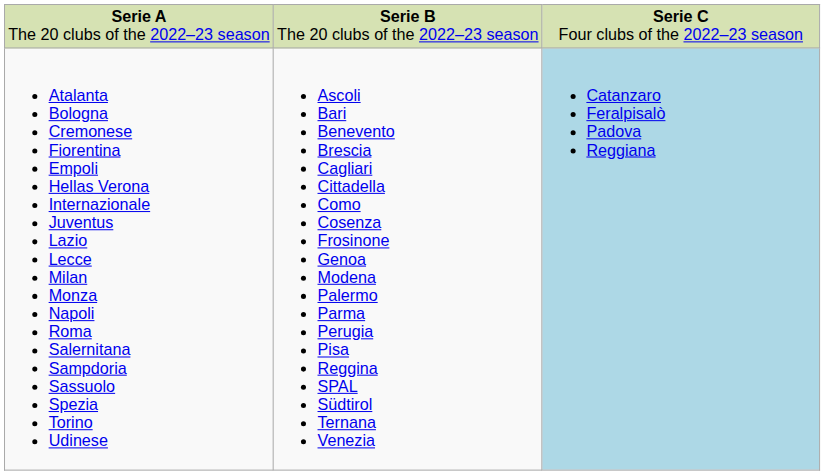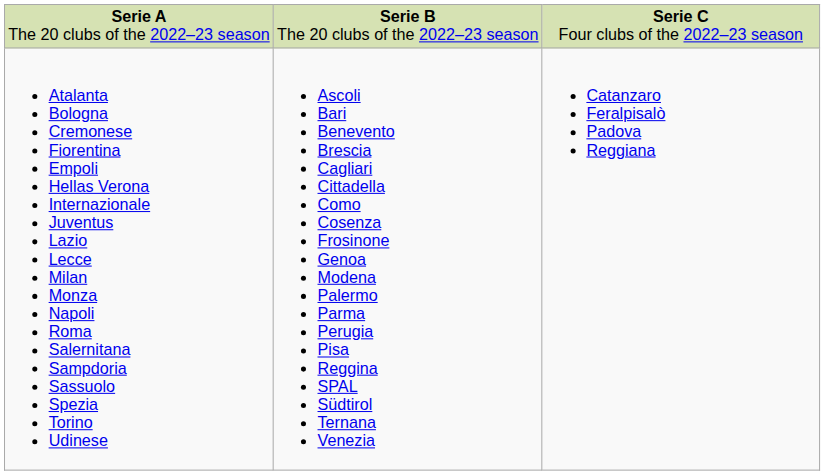(681, 123) lightblue background -> (681, 123) no background
